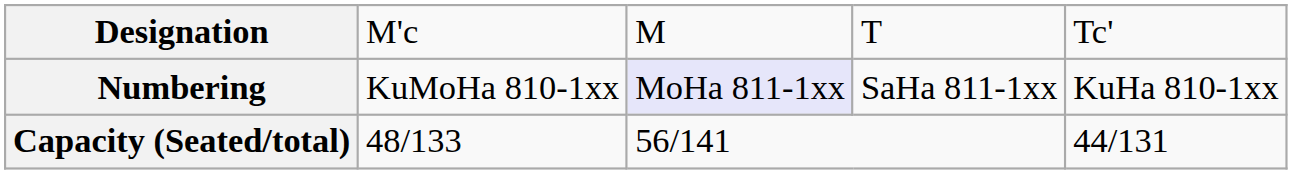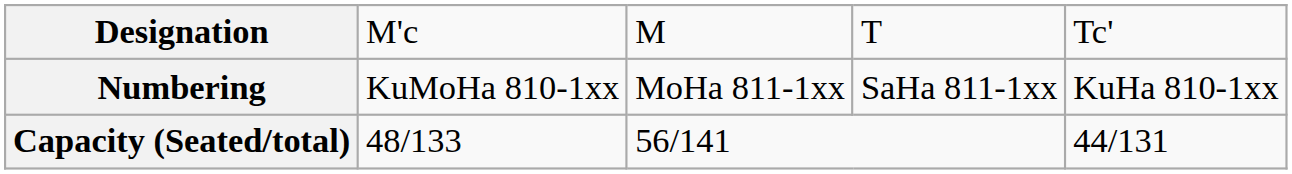(740, 86) lavender background -> (740, 86) no background
